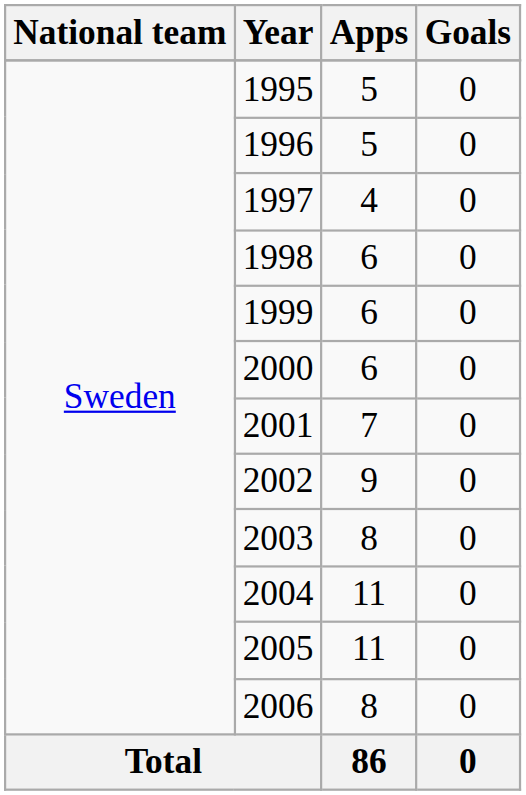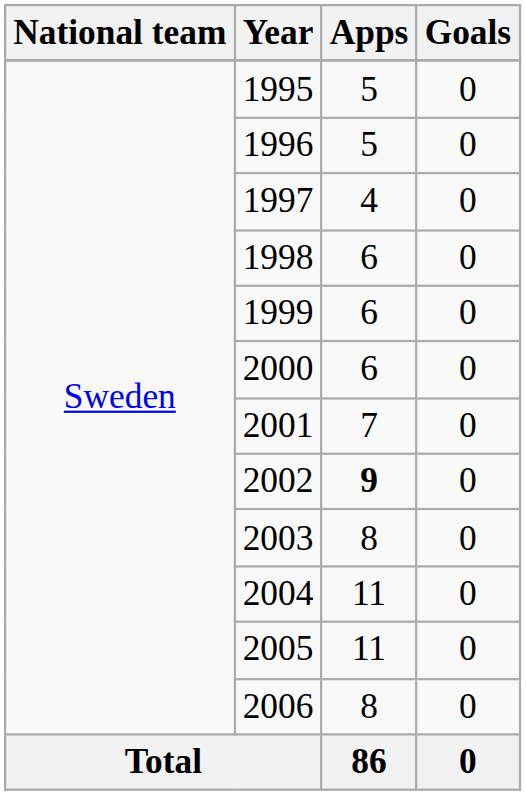(369, 481) normal -> (369, 481) bold
